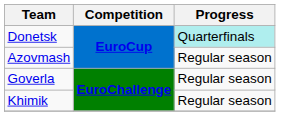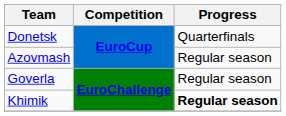(216, 36) paleturquoise background -> (216, 36) no background
(225, 100) normal -> (228, 100) bold
